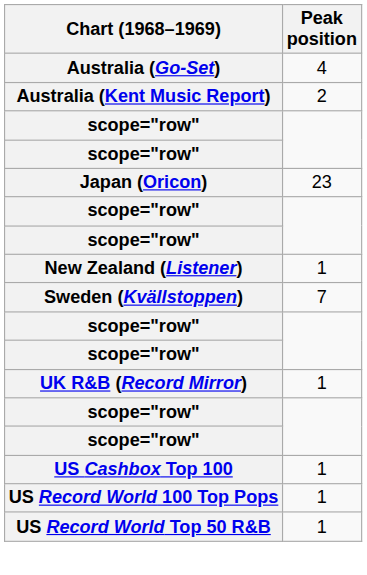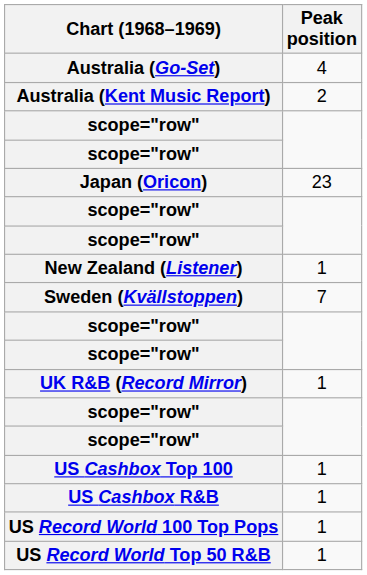+ row: (144, 497)
